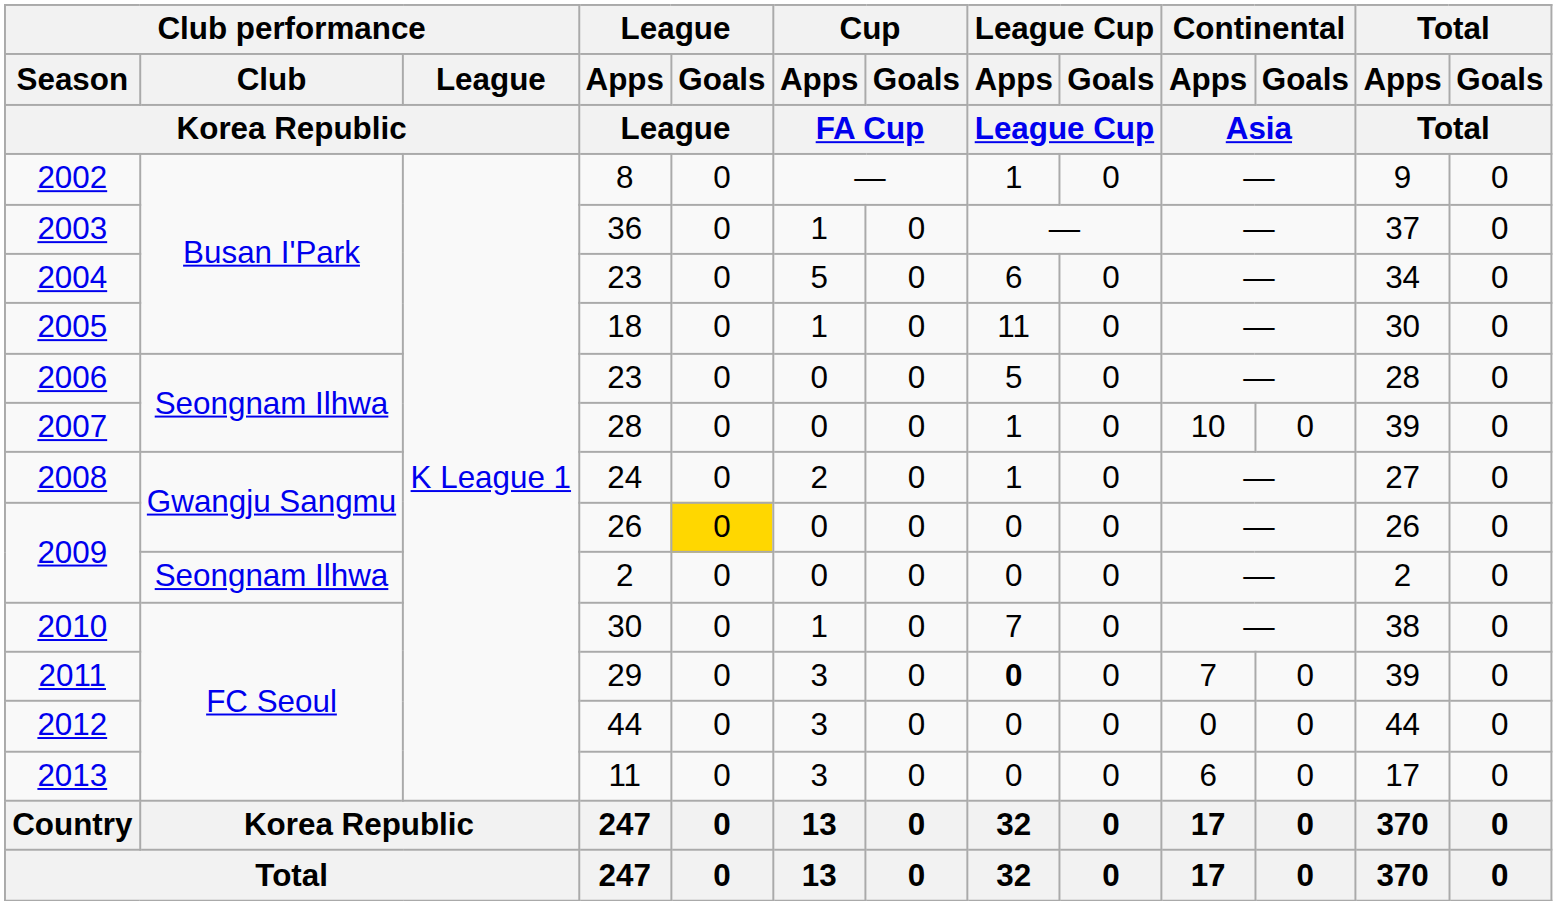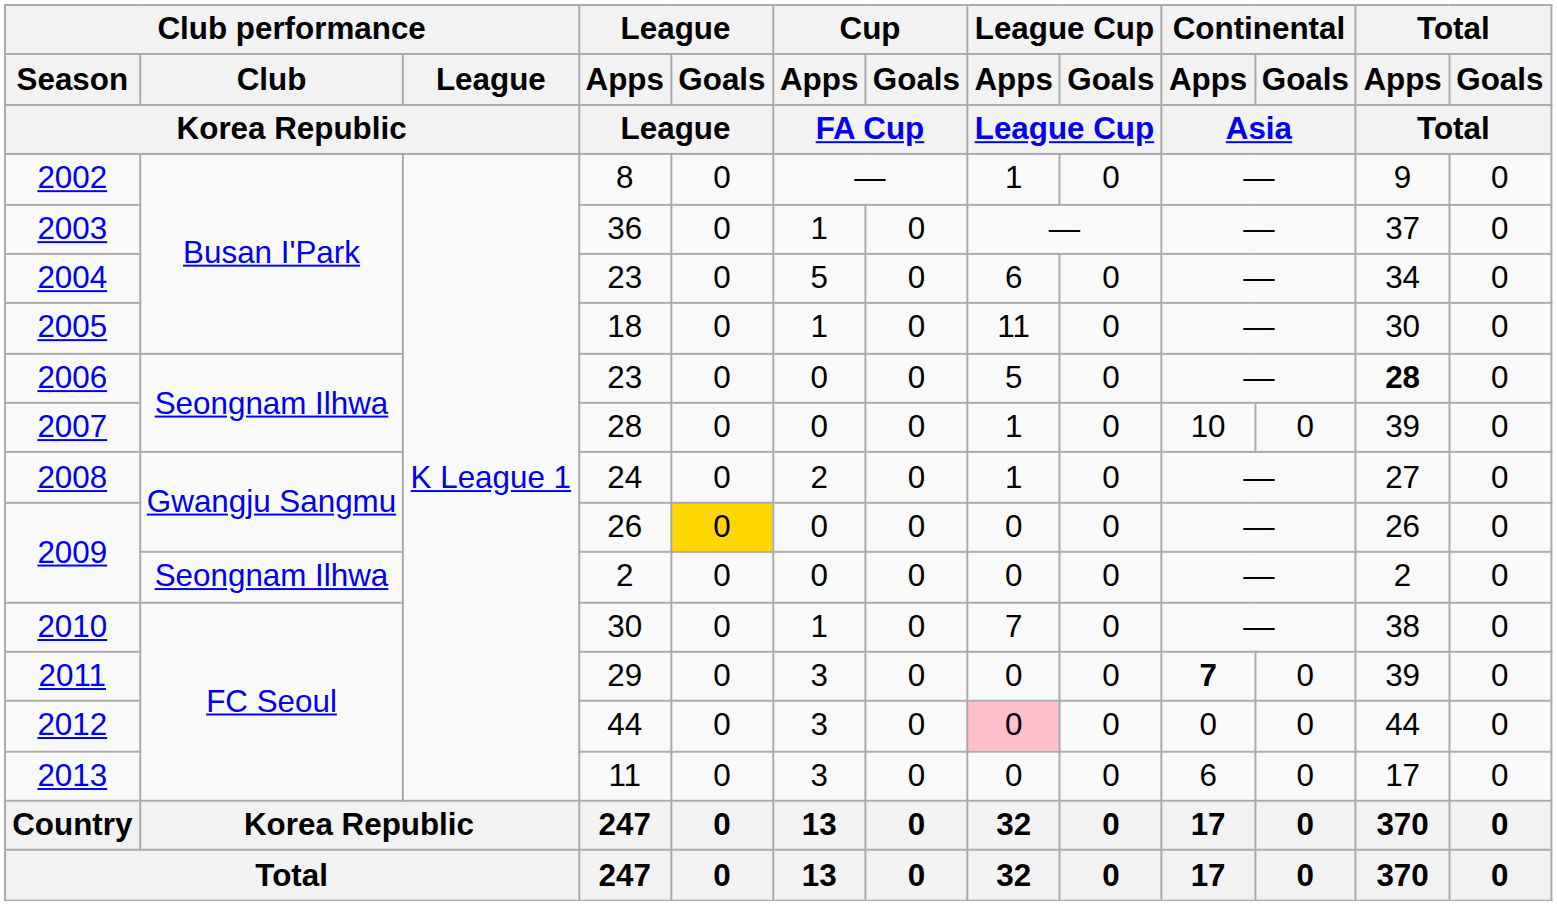(1403, 377) normal -> (1403, 377) bold
(1014, 675) bold -> (1014, 675) normal
(1208, 675) normal -> (1208, 675) bold
(1014, 725) no background -> (1014, 725) pink background
